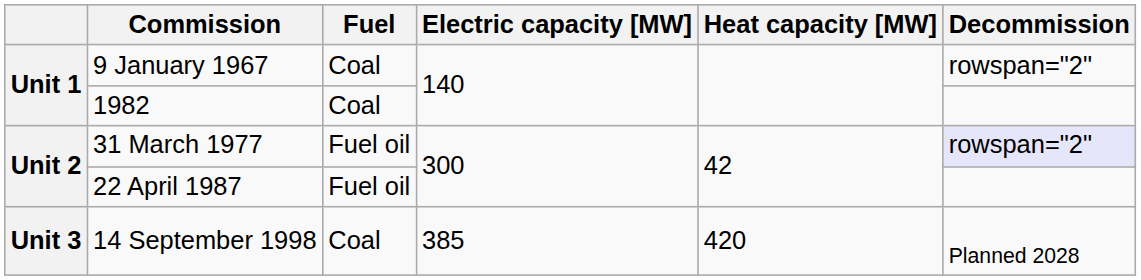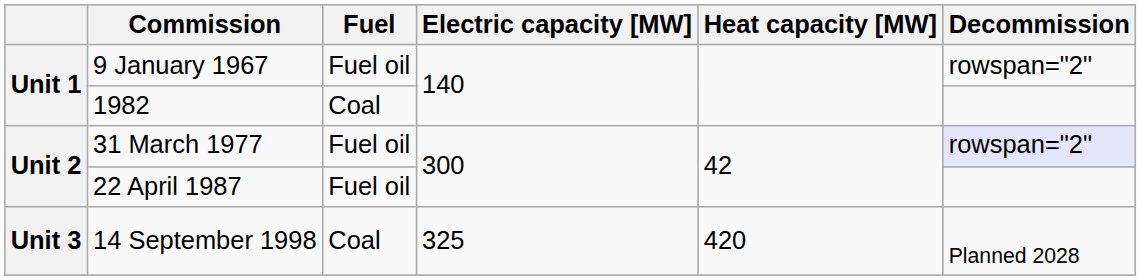(354, 65) Coal -> (369, 65) Fuel oil
(443, 240) 385 -> (443, 240) 325
